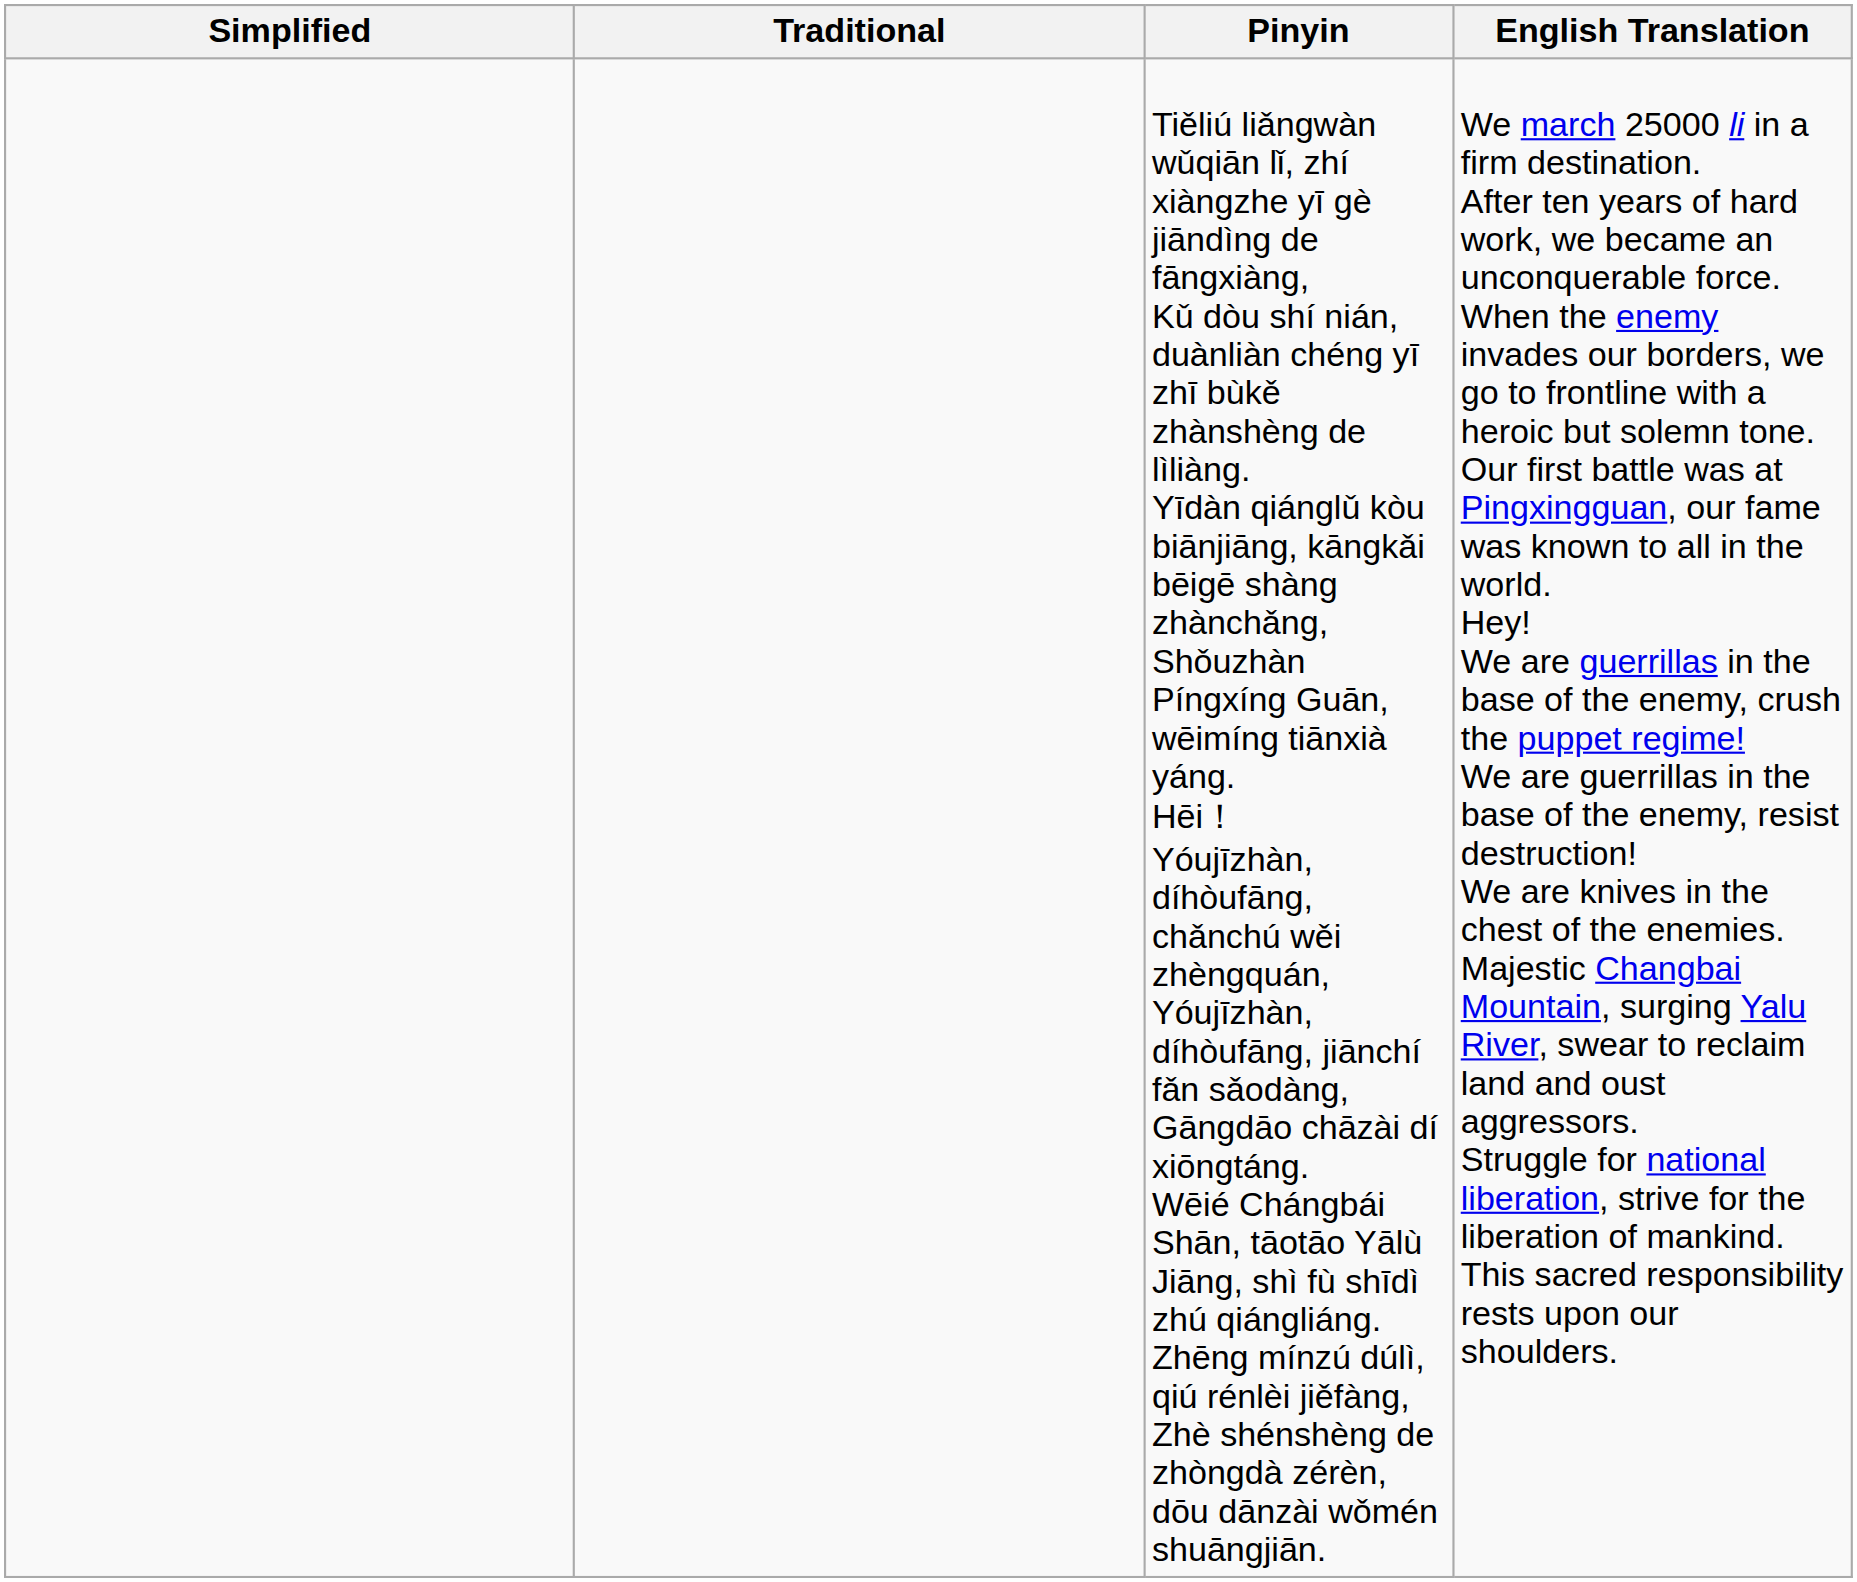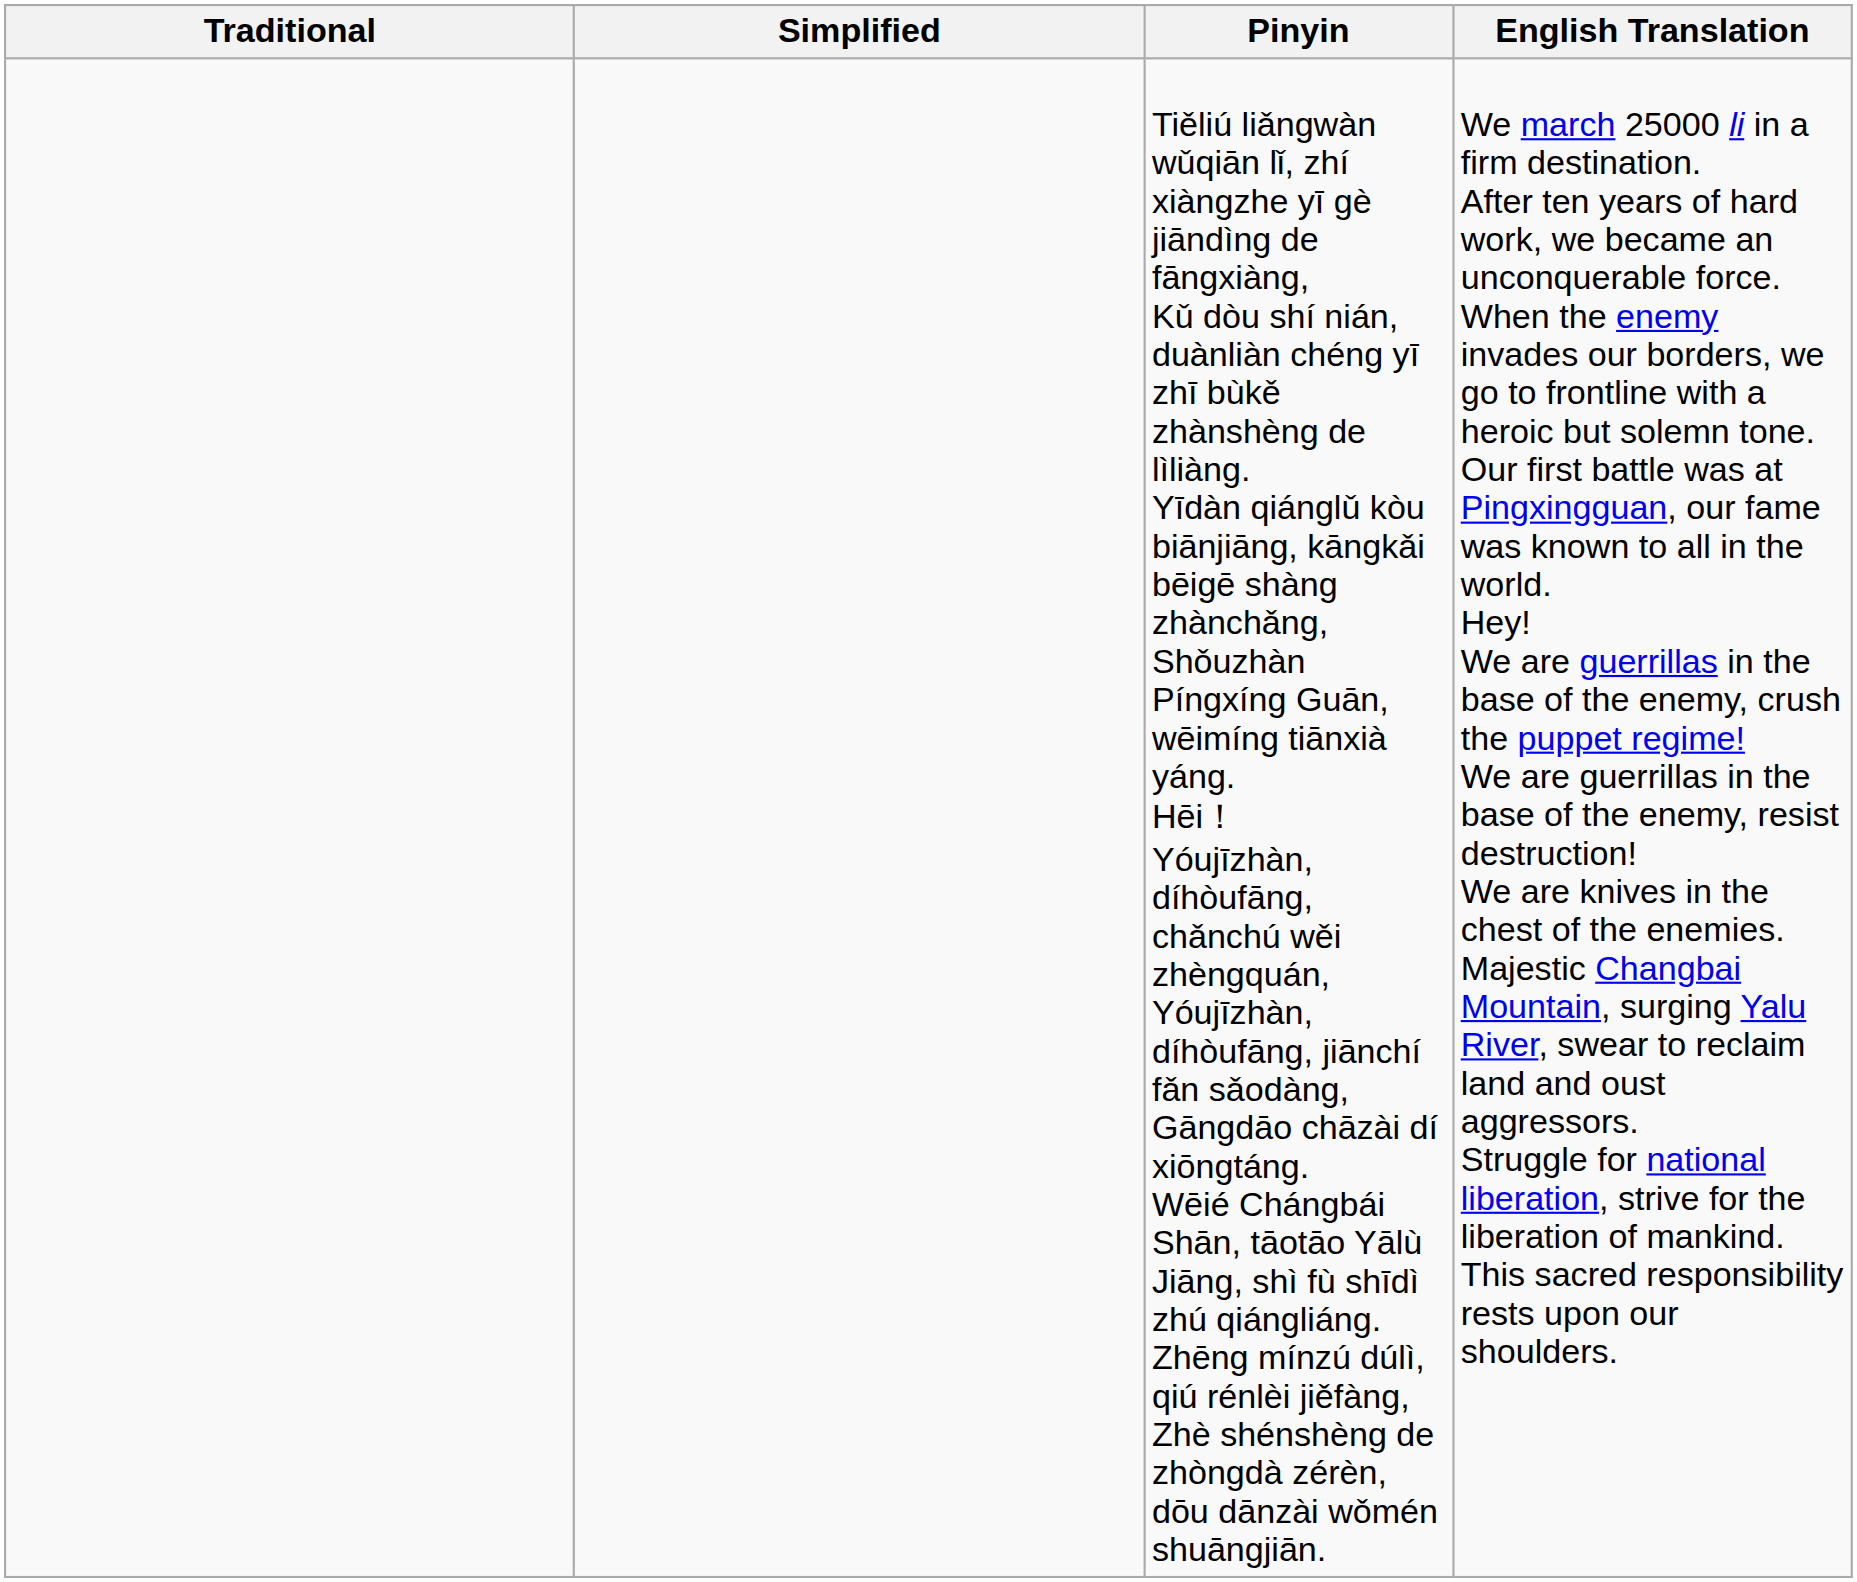columns swapped: (290, 31) <-> (859, 31)
